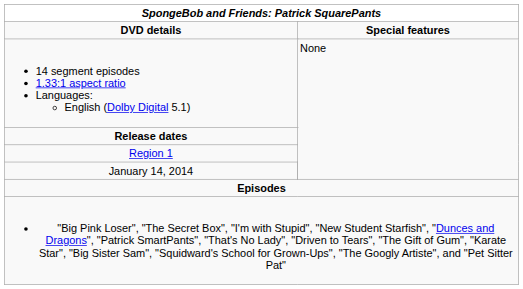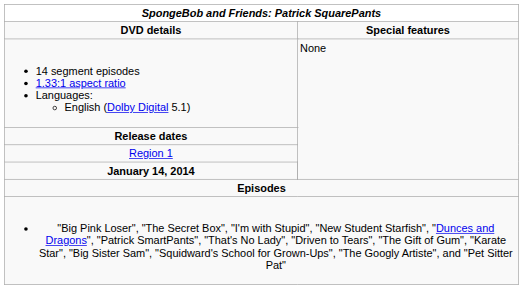(151, 171) normal -> (151, 171) bold
